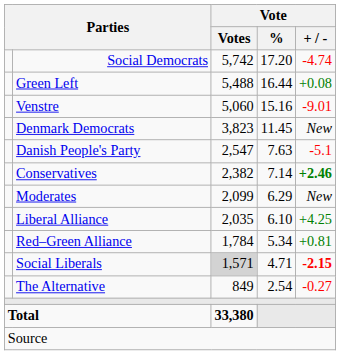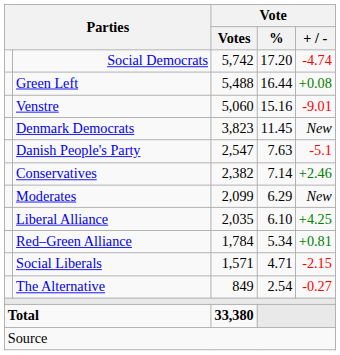(315, 173) bold -> (315, 173) normal
(238, 264) lightgrey background -> (238, 264) no background
(317, 264) bold -> (317, 264) normal
